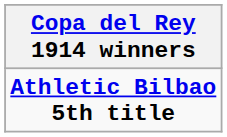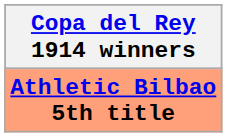(113, 100) no background -> (113, 100) lightsalmon background
